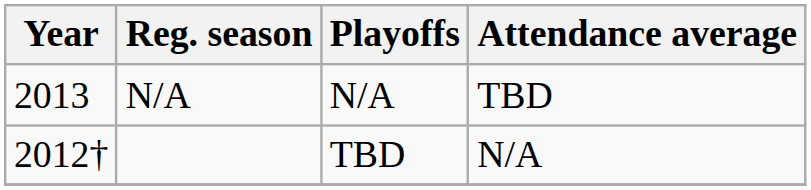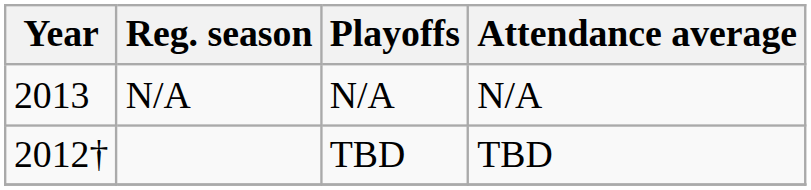(515, 94) TBD -> (510, 94) N/A
(510, 154) N/A -> (515, 154) TBD
